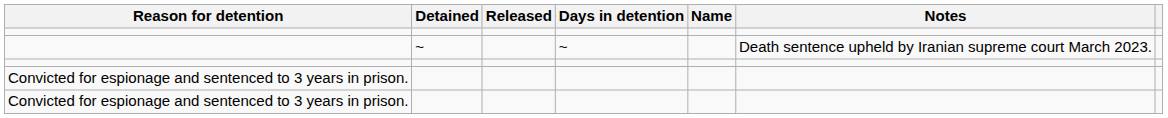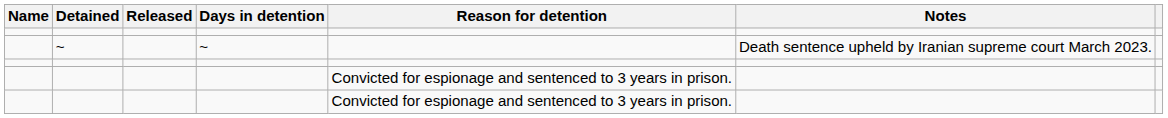columns swapped: (712, 16) <-> (208, 16)
